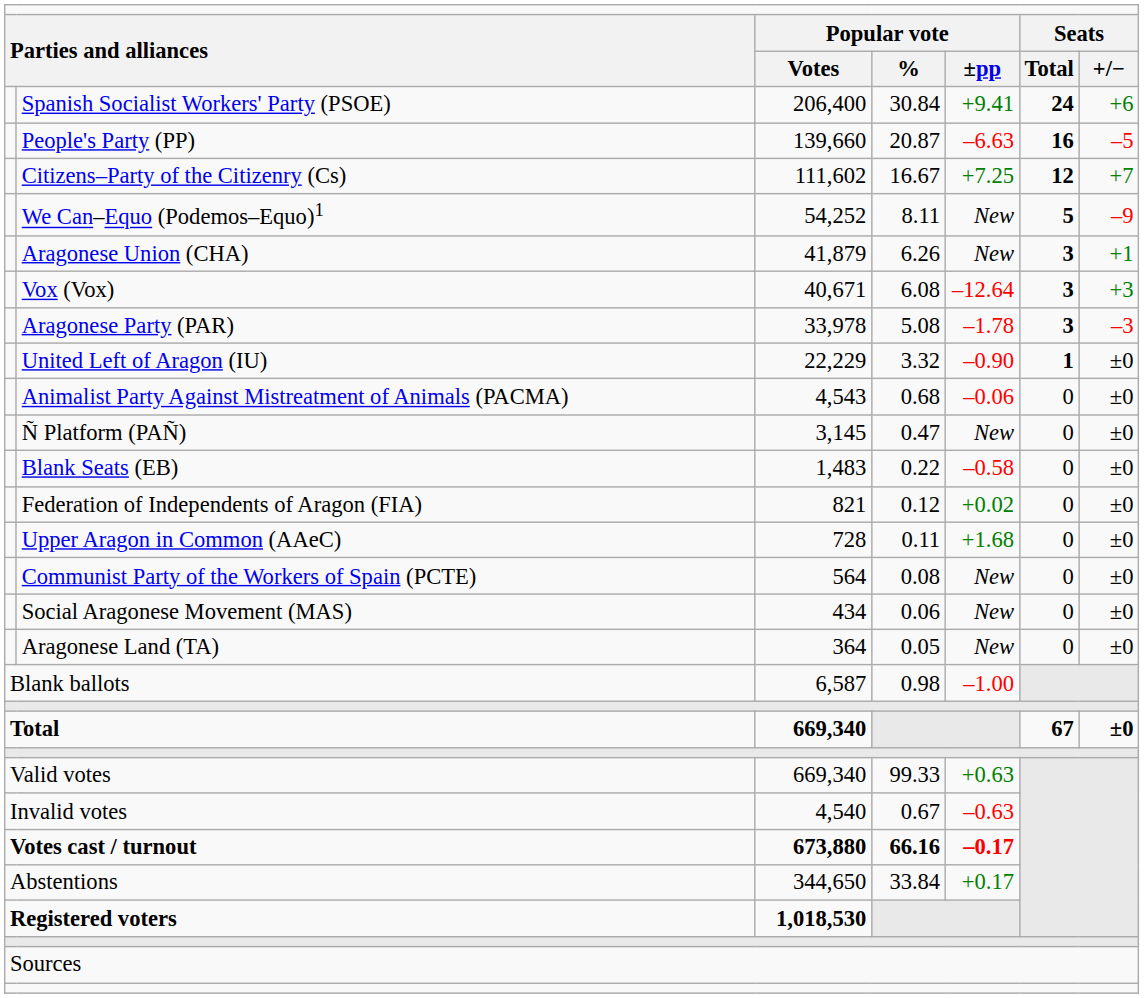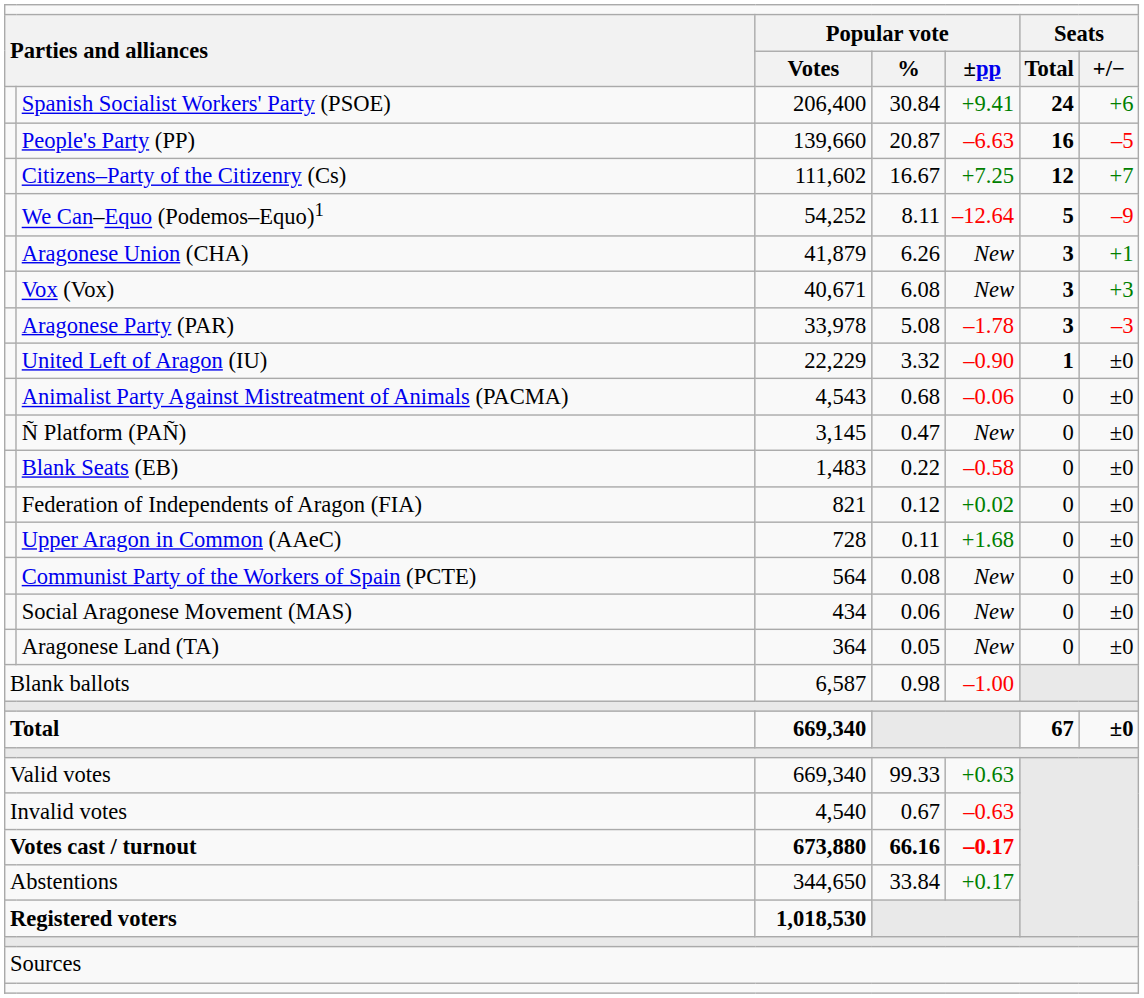(994, 214) New -> (983, 214) –12.64
(983, 289) –12.64 -> (994, 289) New
